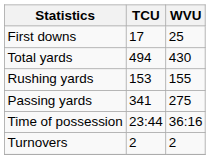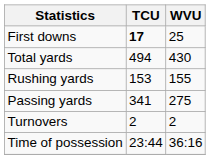(136, 36) normal -> (136, 36) bold
rows swapped: (38, 143) <-> (65, 122)
